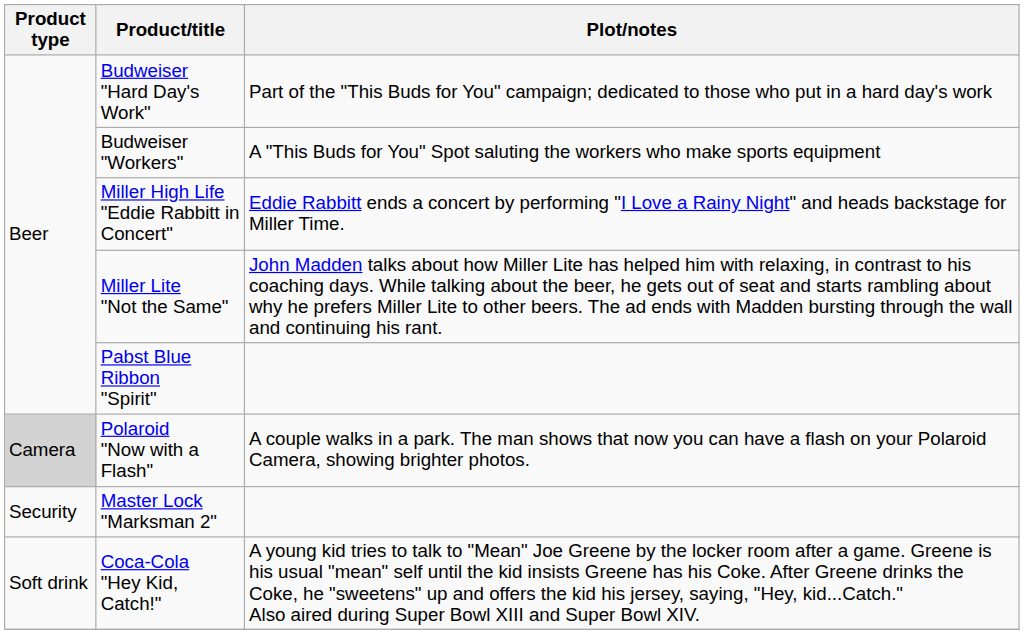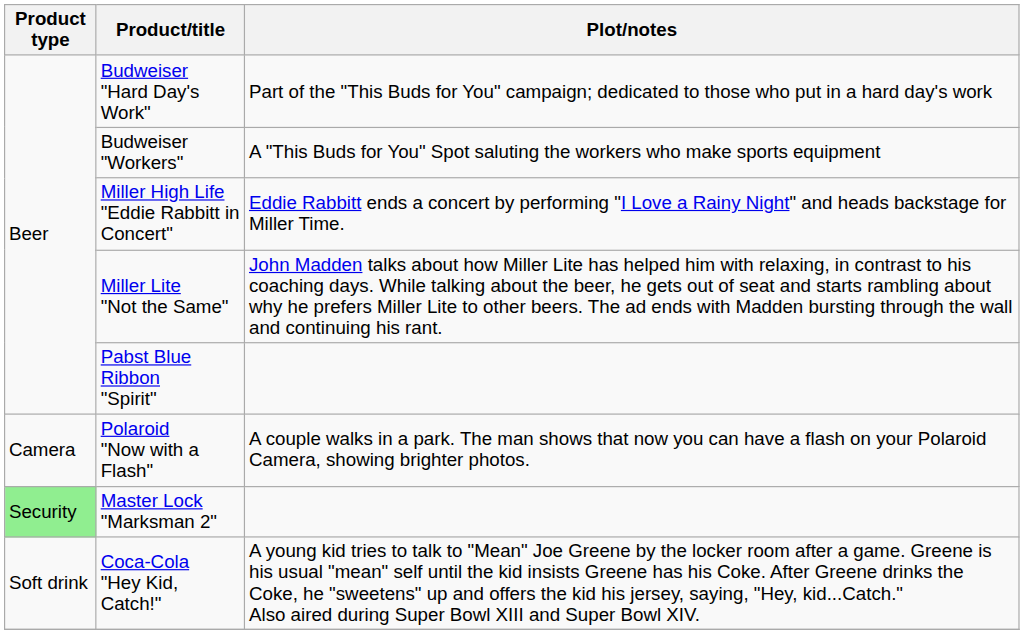(42, 450) lightgrey background -> (42, 450) no background
(43, 511) no background -> (43, 511) lightgreen background
